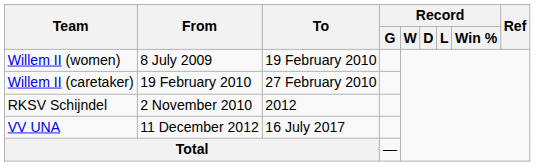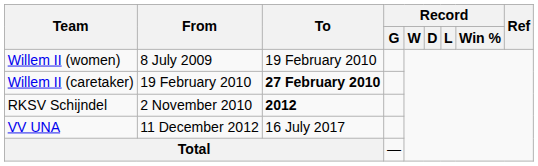(321, 82) normal -> (323, 82) bold
(281, 104) normal -> (281, 104) bold
